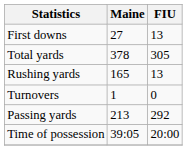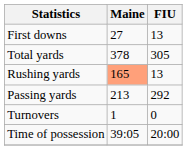(120, 74) no background -> (120, 74) lightsalmon background
rows swapped: (42, 114) <-> (33, 94)
